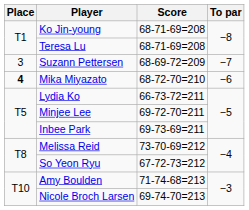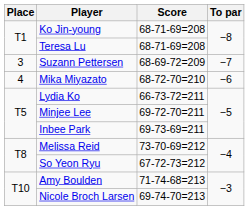(21, 79) bold -> (21, 79) normal
